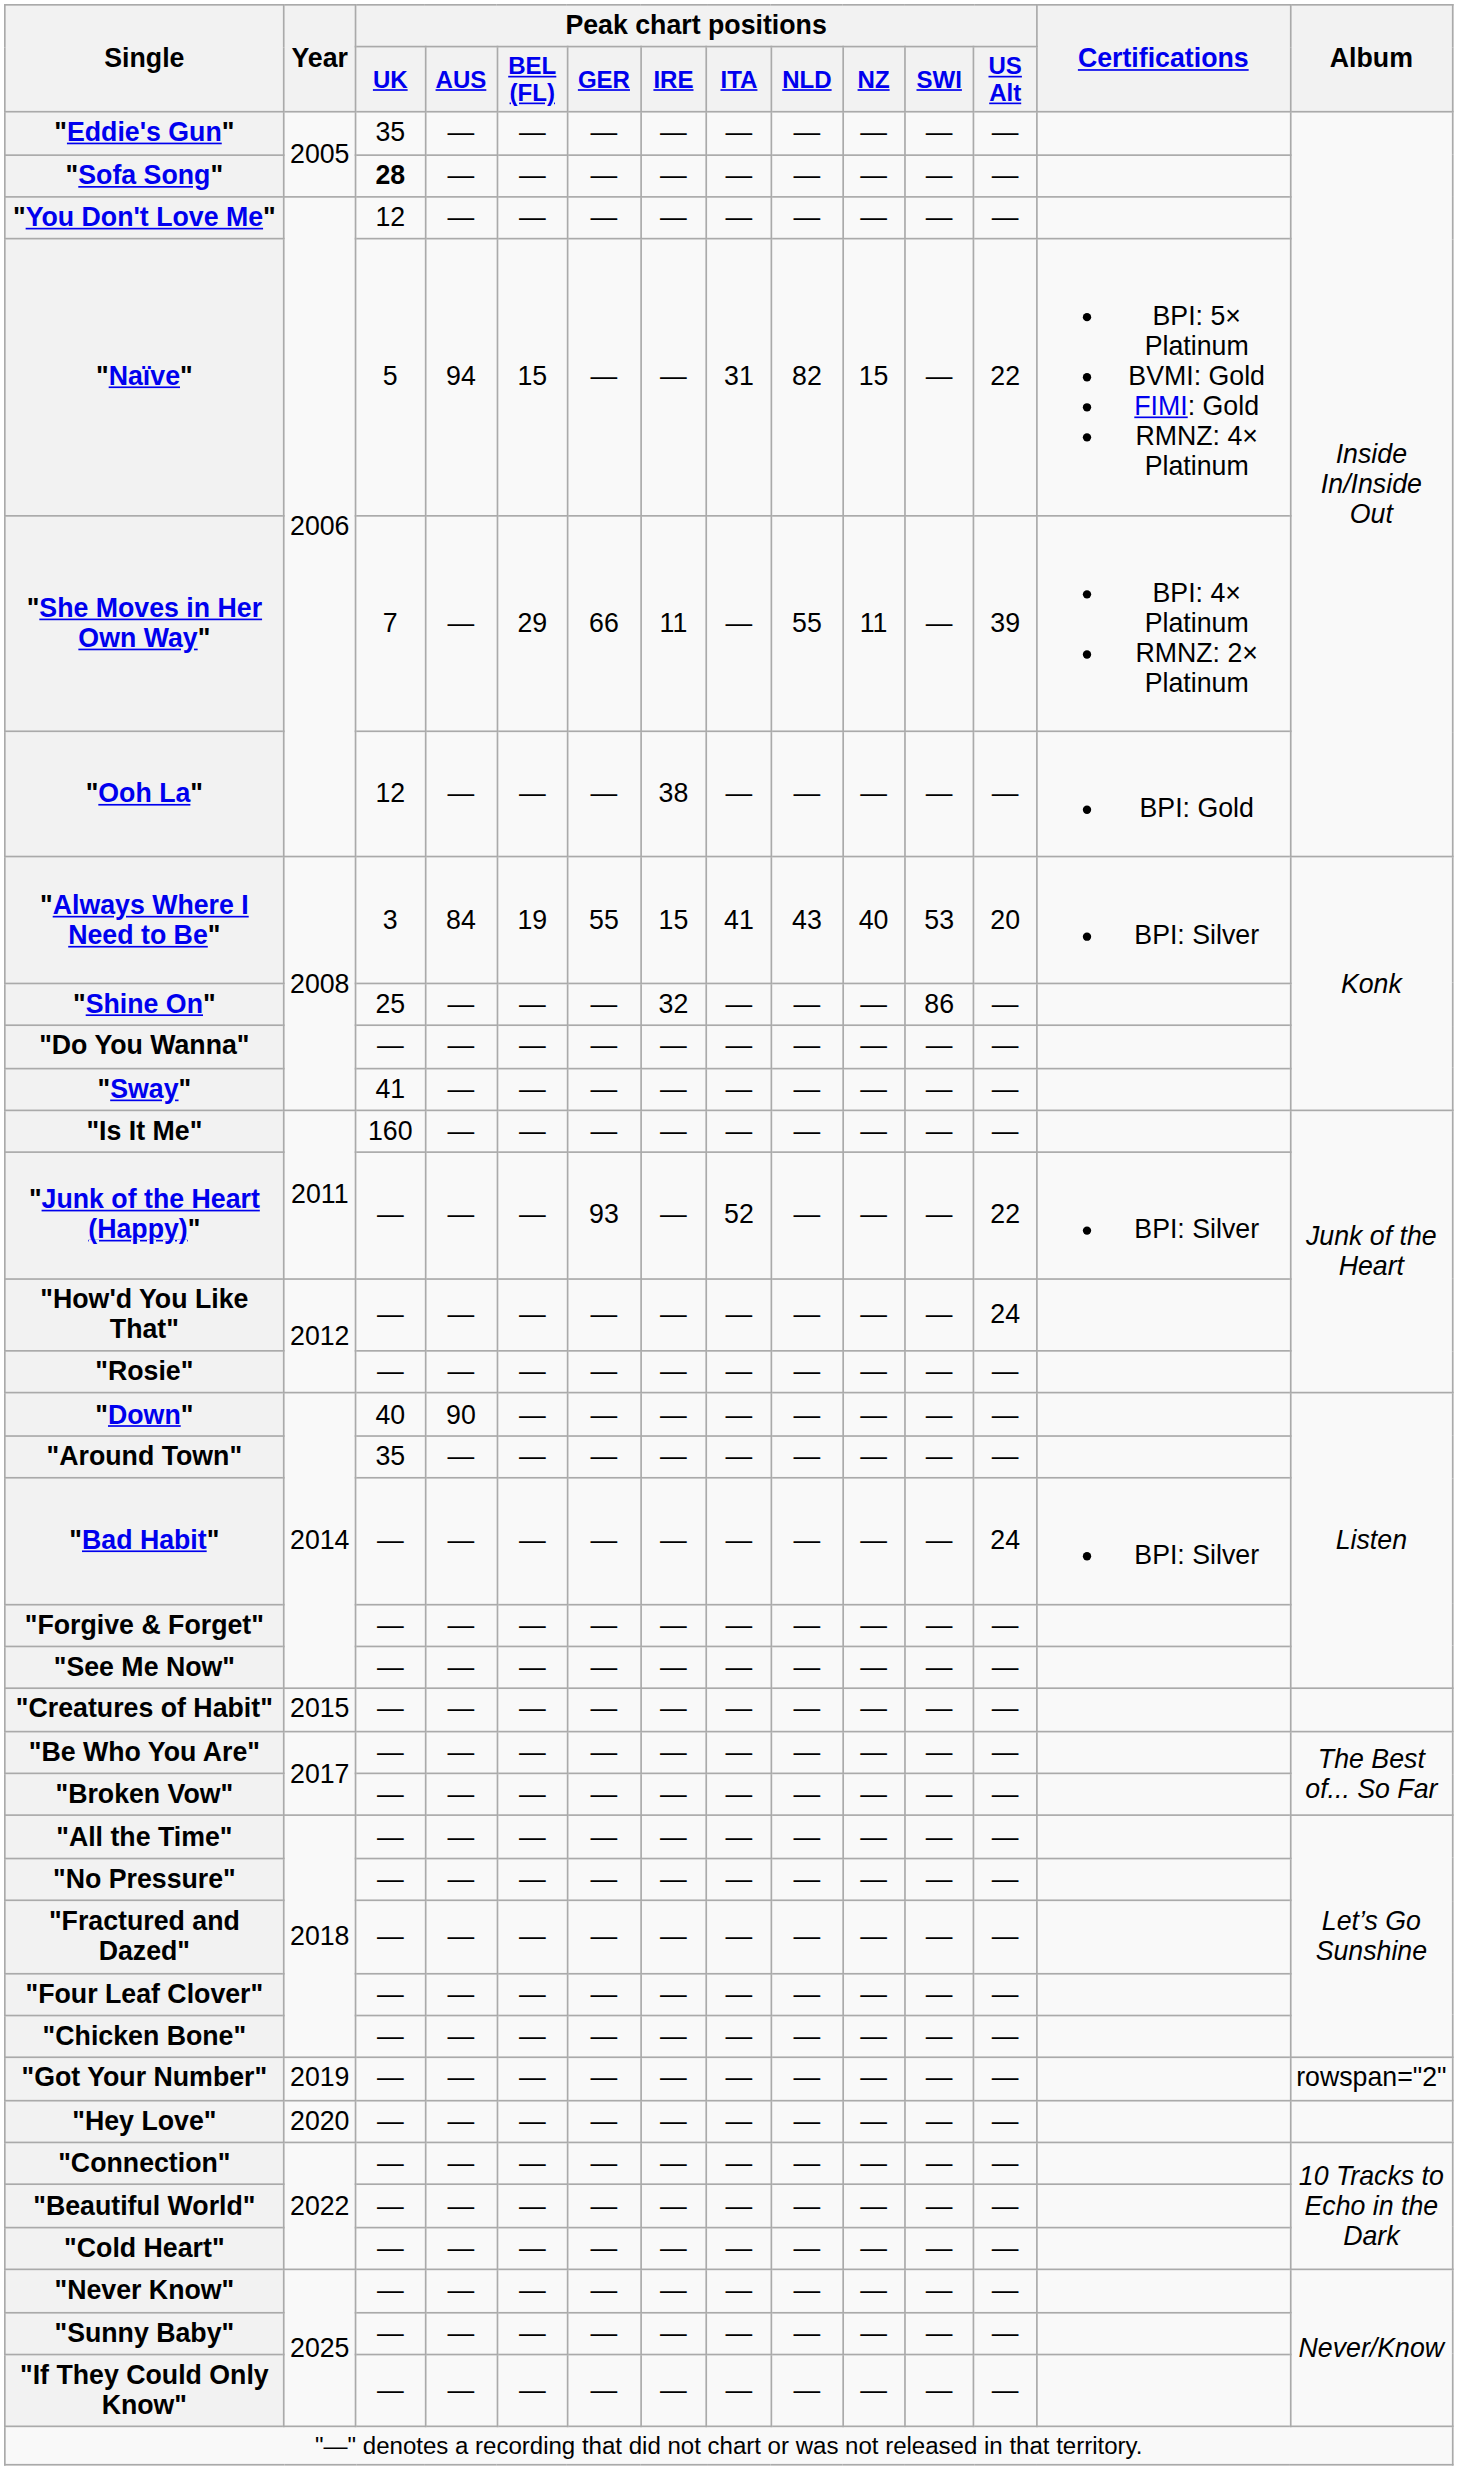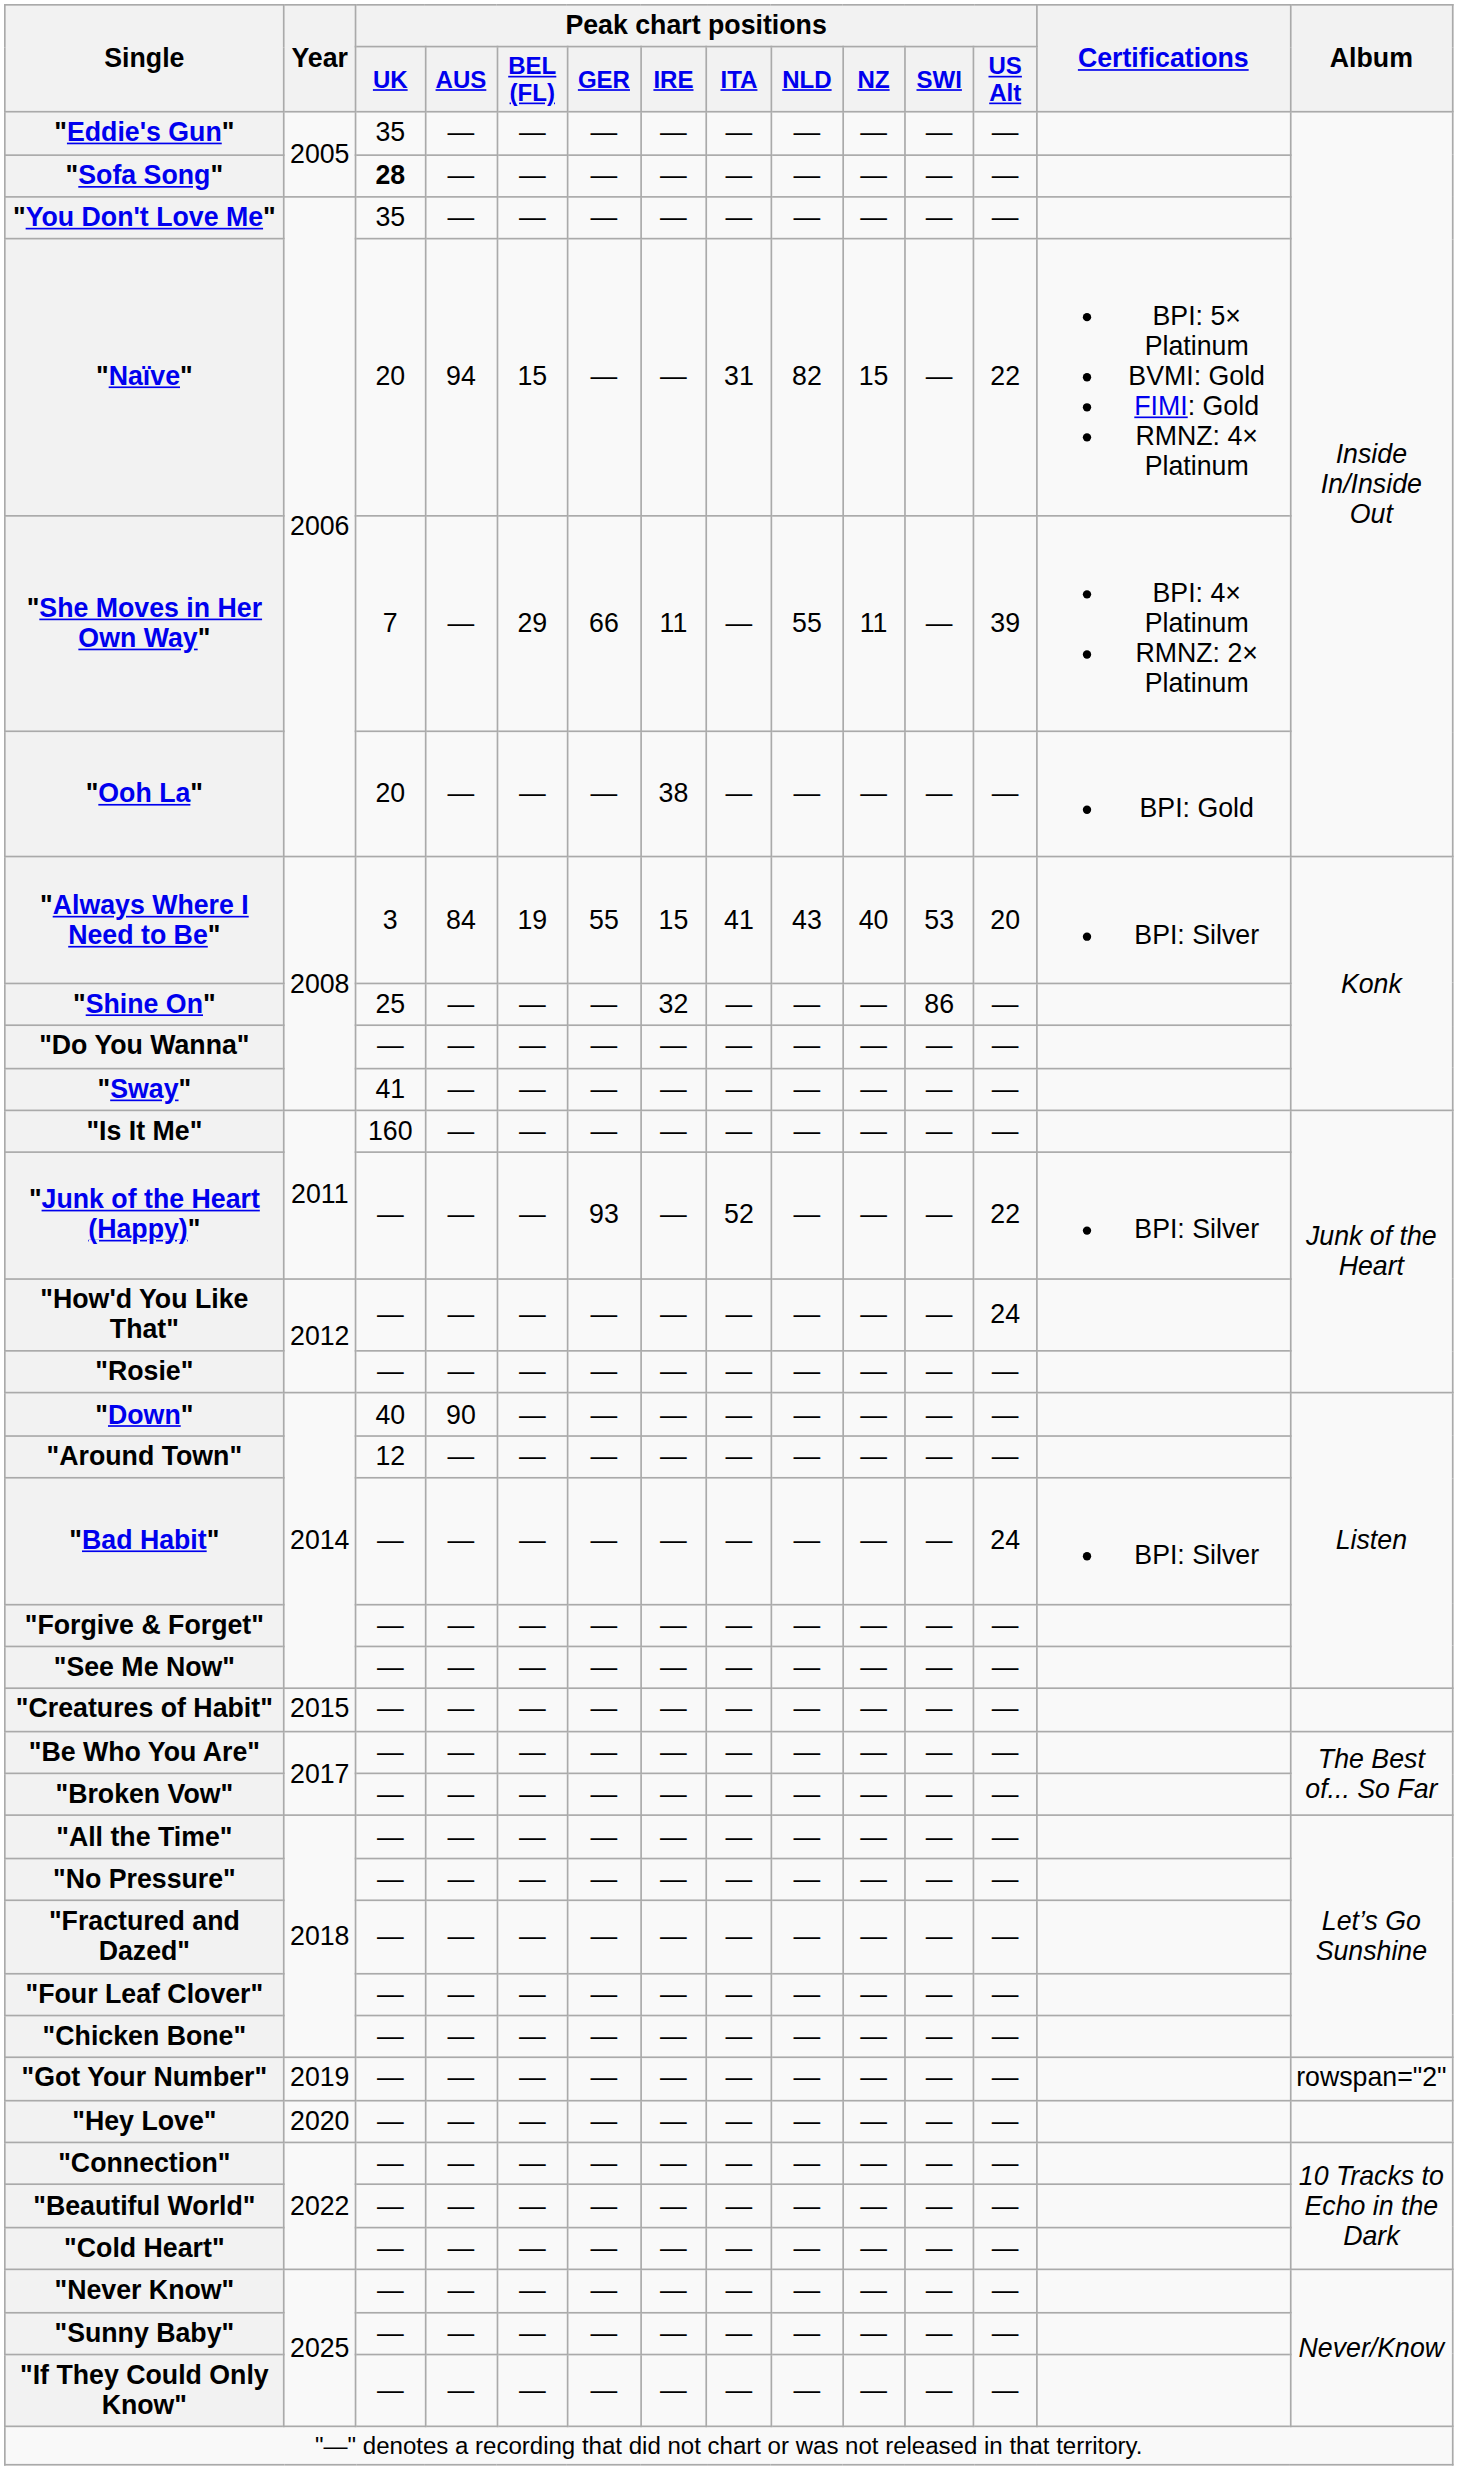(390, 217) 12 -> (390, 217) 35
(390, 376) 5 -> (390, 376) 20
(390, 793) 12 -> (390, 793) 20
(390, 1456) 35 -> (390, 1456) 12
